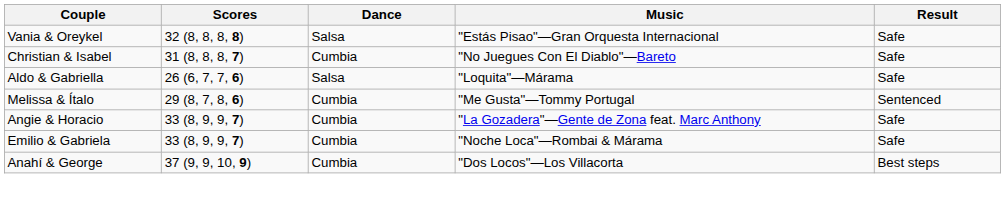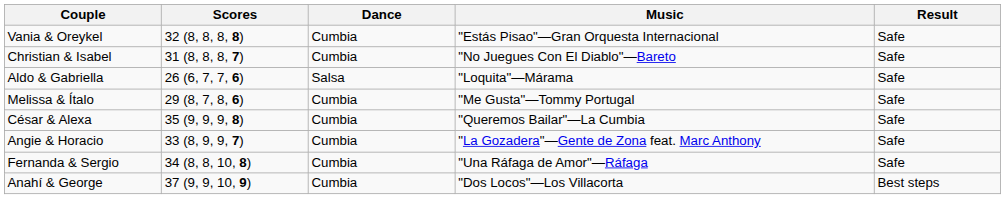(328, 36) Salsa -> (334, 36) Cumbia
(909, 99) Sentenced -> (891, 99) Safe
+ row: (50, 120)
+ row: (63, 162)
- row: (59, 141)
